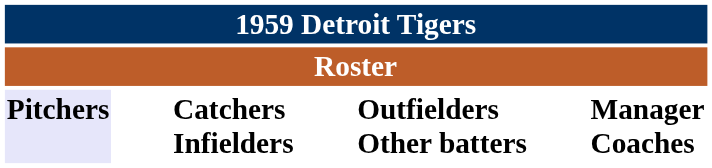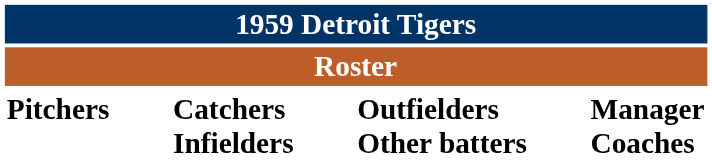(58, 108) lavender background -> (58, 108) no background
